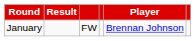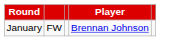- column: (62, 12)
